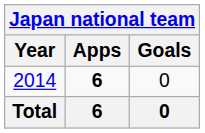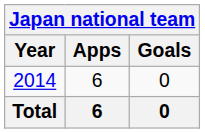(97, 81) bold -> (97, 81) normal
